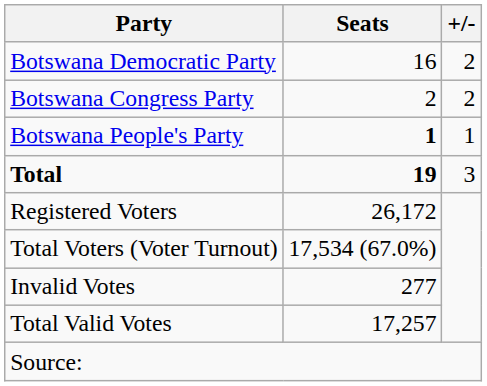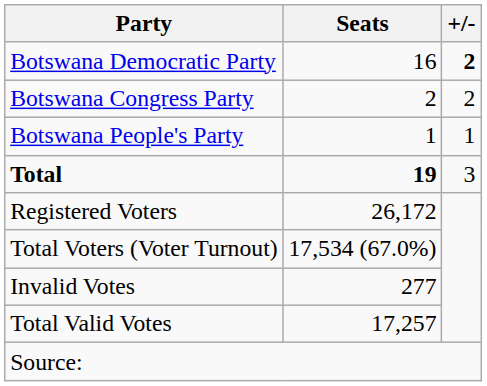(469, 60) normal -> (469, 60) bold
(431, 135) bold -> (431, 135) normal
